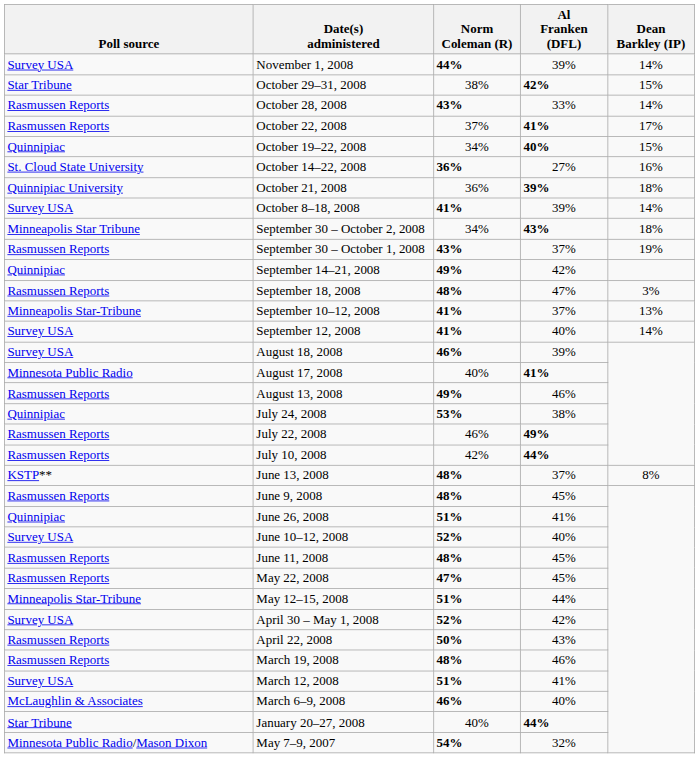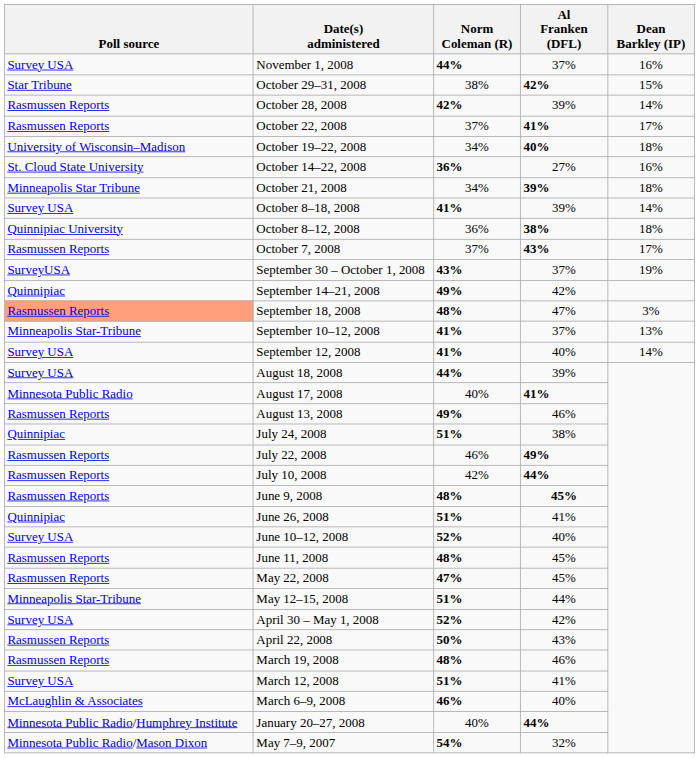(564, 64) 39% -> (564, 64) 37%
(651, 64) 14% -> (651, 64) 16%
(449, 105) 43% -> (449, 105) 42%
(564, 105) 33% -> (564, 105) 39%
(36, 146) Quinnipiac -> (96, 146) University of Wisconsin–Madison
(651, 146) 15% -> (651, 146) 18%
(65, 187) Quinnipiac University -> (74, 187) Minneapolis Star Tribune
(477, 187) 36% -> (477, 187) 34%
+ row: (308, 228)
+ row: (298, 249)
- row: (341, 228)
(58, 249) Rasmussen Reports -> (39, 270) SurveyUSA
(58, 290) no background -> (58, 311) lightsalmon background
(449, 352) 46% -> (449, 372) 44%
(449, 413) 53% -> (449, 434) 51%
- row: (293, 475)
(564, 496) normal -> (564, 496) bold
(40, 722) Star Tribune -> (122, 722) Minnesota Public Radio/Humphrey Institute
